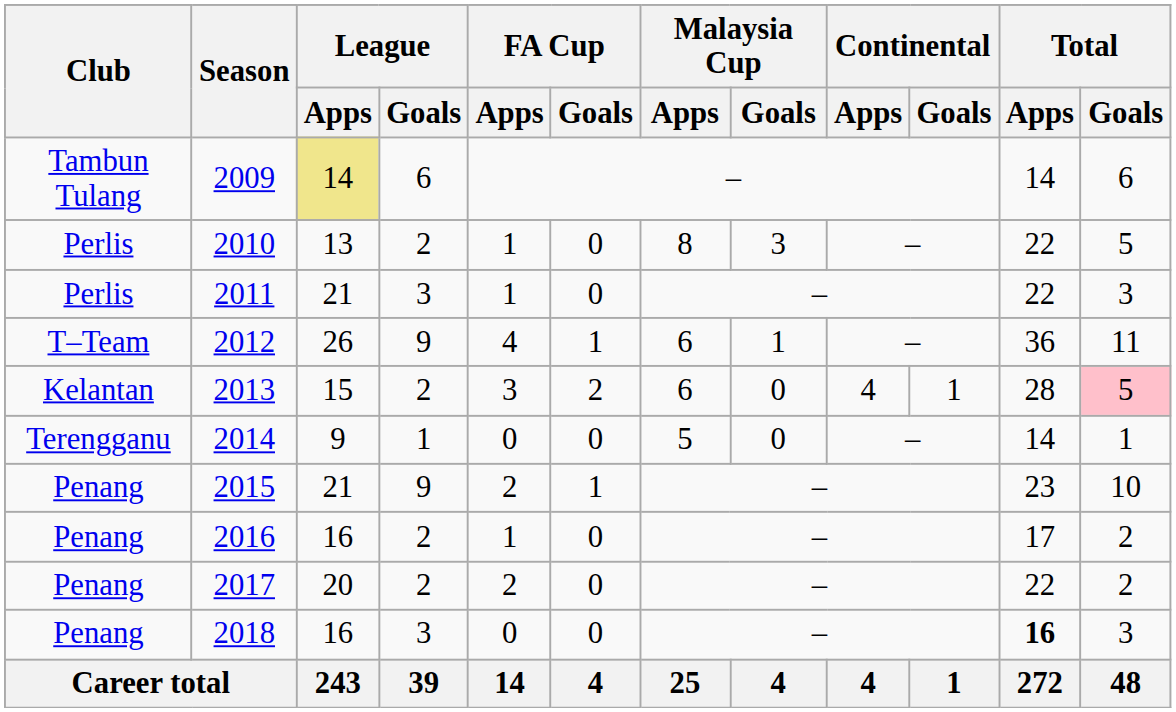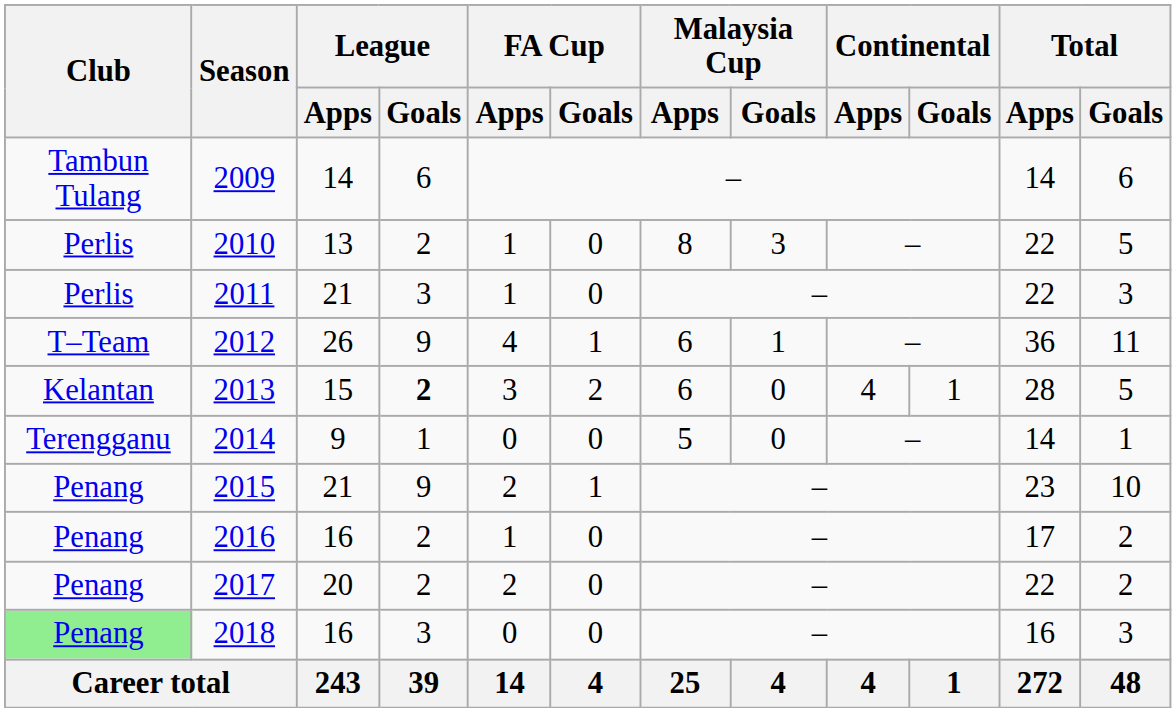(338, 178) khaki background -> (338, 178) no background
(424, 390) normal -> (424, 390) bold
(1126, 390) pink background -> (1126, 390) no background
(98, 633) no background -> (98, 633) lightgreen background
(1040, 633) bold -> (1040, 633) normal
